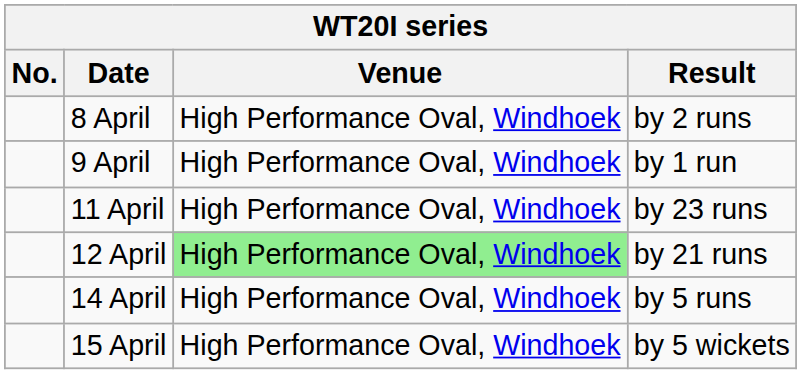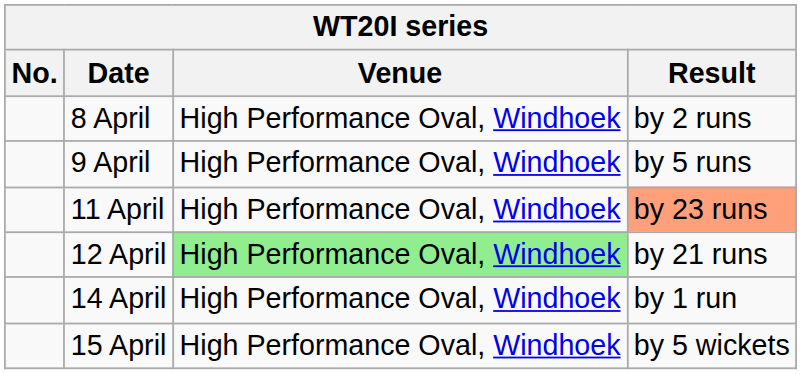(685, 163) by 1 run -> (693, 163) by 5 runs
(701, 208) no background -> (701, 208) lightsalmon background
(693, 299) by 5 runs -> (685, 299) by 1 run
